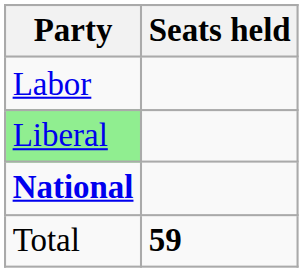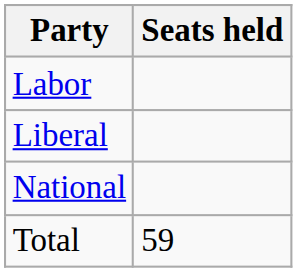(60, 135) lightgreen background -> (60, 135) no background
(73, 187) bold -> (69, 187) normal
(165, 239) bold -> (158, 239) normal
